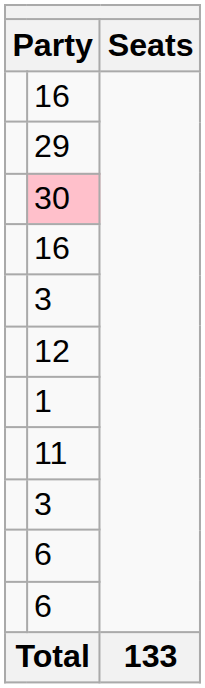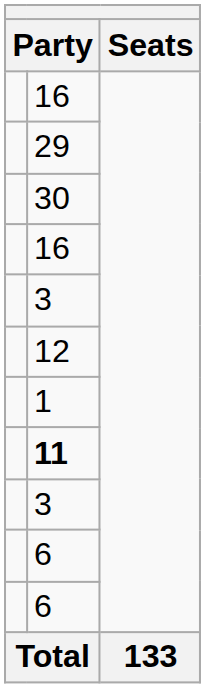(52, 197) pink background -> (52, 197) no background
(51, 452) normal -> (51, 452) bold
